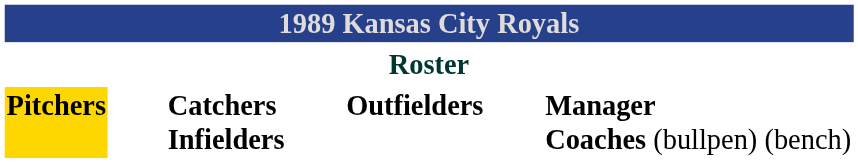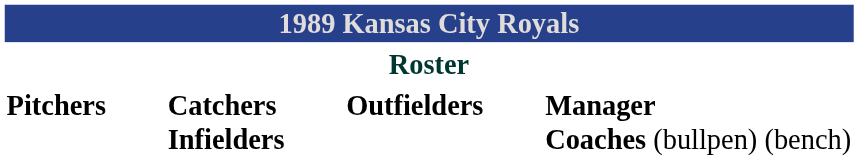(56, 105) gold background -> (56, 105) no background
